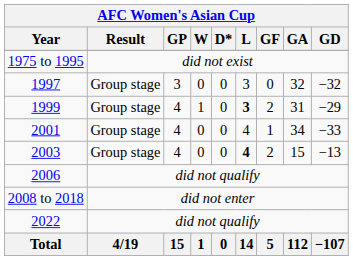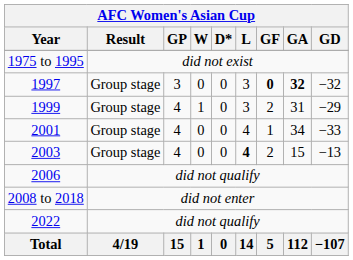(270, 84) normal -> (270, 84) bold
(297, 84) normal -> (297, 84) bold
(246, 107) bold -> (246, 107) normal
